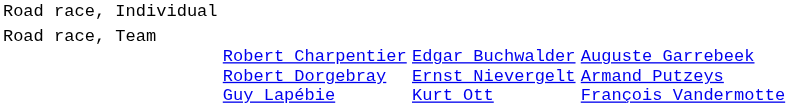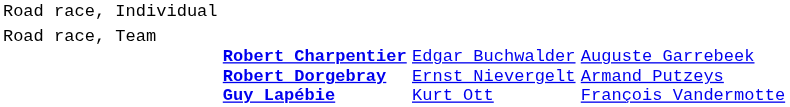(315, 76) normal -> (315, 76) bold
